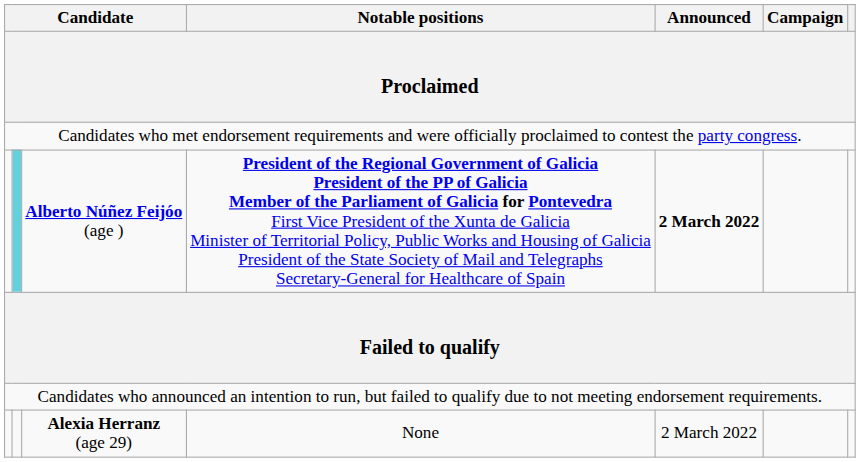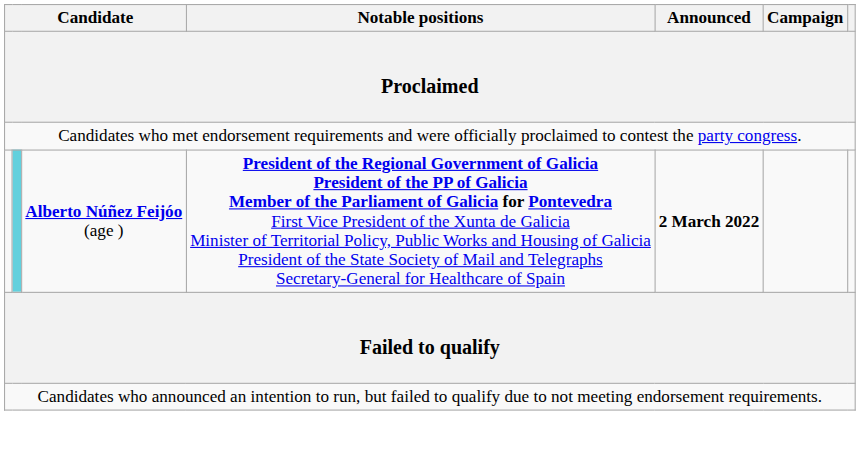- row: (104, 433)
